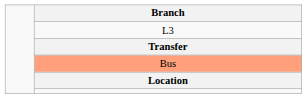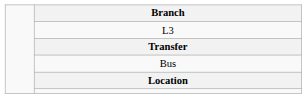(168, 63) lightsalmon background -> (168, 63) no background
